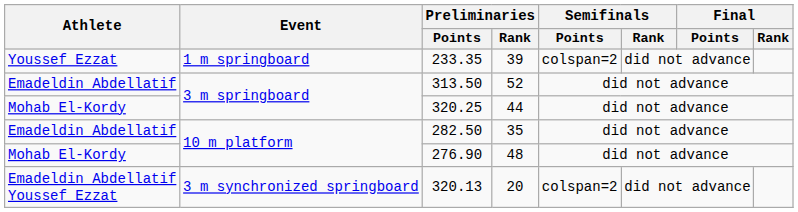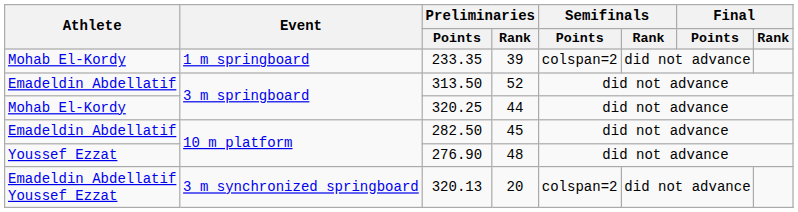(63, 61) Youssef Ezzat -> (67, 61) Mohab El-Kordy
(515, 131) 35 -> (515, 131) 45
(67, 155) Mohab El-Kordy -> (63, 155) Youssef Ezzat
